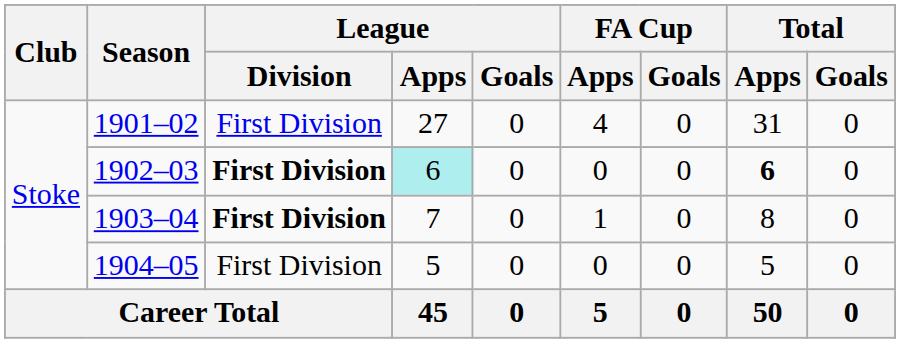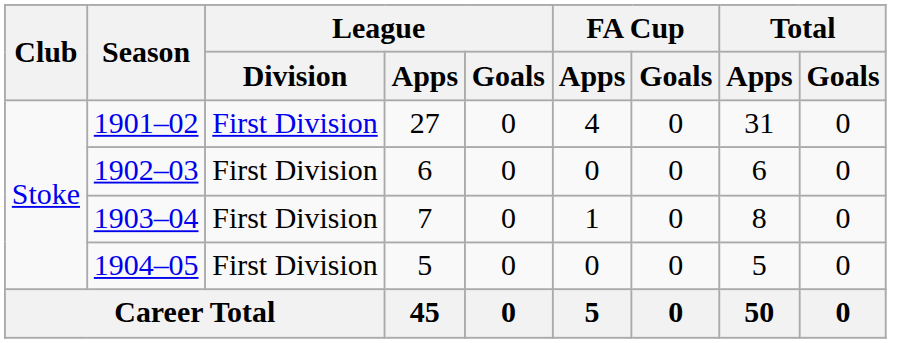(299, 170) bold -> (295, 170) normal
(433, 170) paleturquoise background -> (425, 170) no background
(768, 170) bold -> (759, 170) normal
(299, 218) bold -> (295, 218) normal
